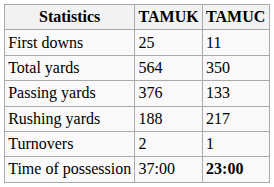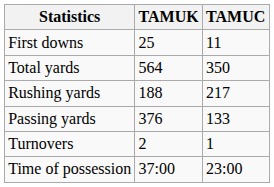rows swapped: (54, 118) <-> (52, 93)
(225, 169) bold -> (224, 169) normal
